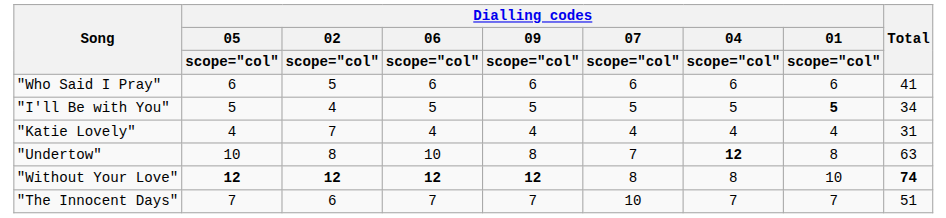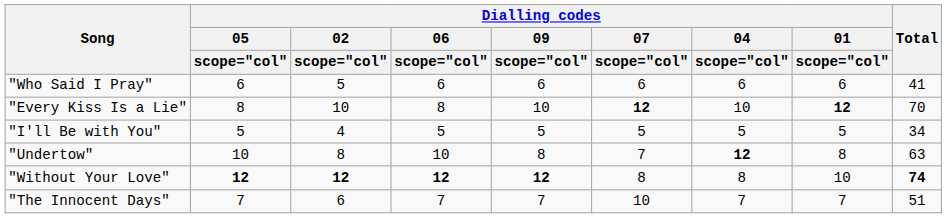+ row: (98, 108)
(834, 108) bold -> (842, 132) normal
- row: (76, 132)
